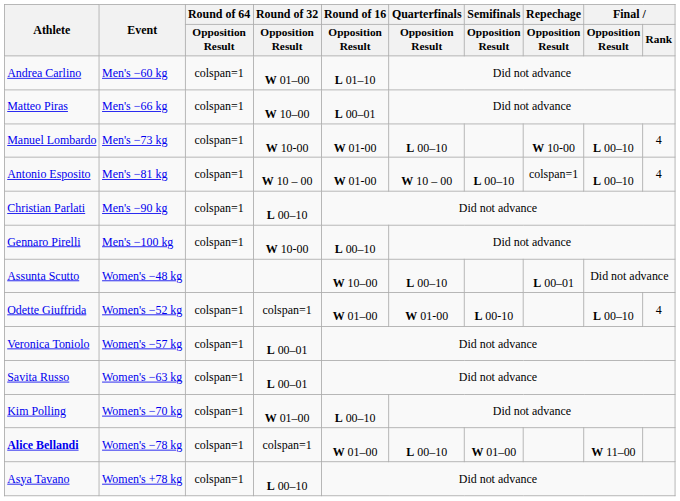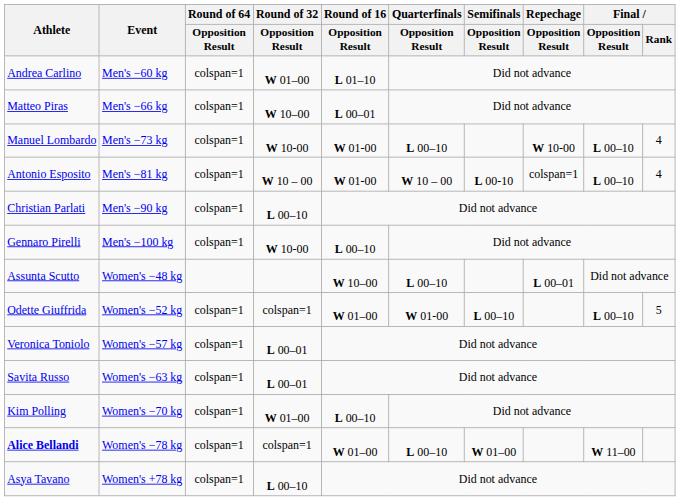(494, 181) L 00–10 -> (494, 181) L 00-10
(494, 317) L 00-10 -> (494, 317) L 00–10
(659, 310) 4 -> (659, 310) 5
